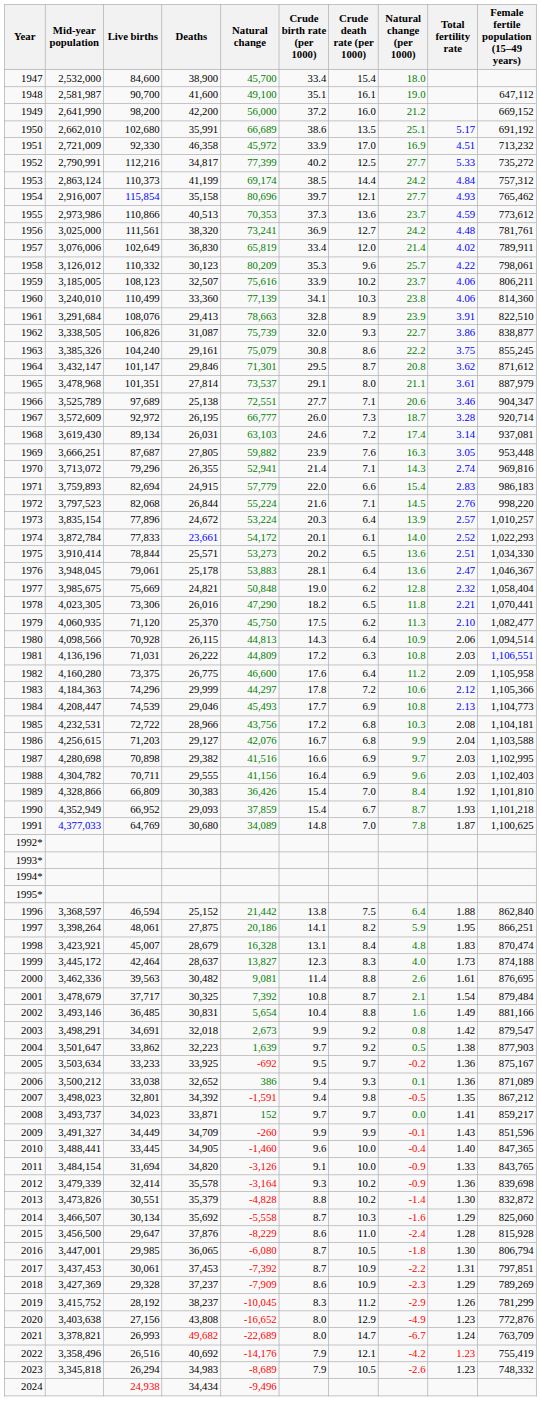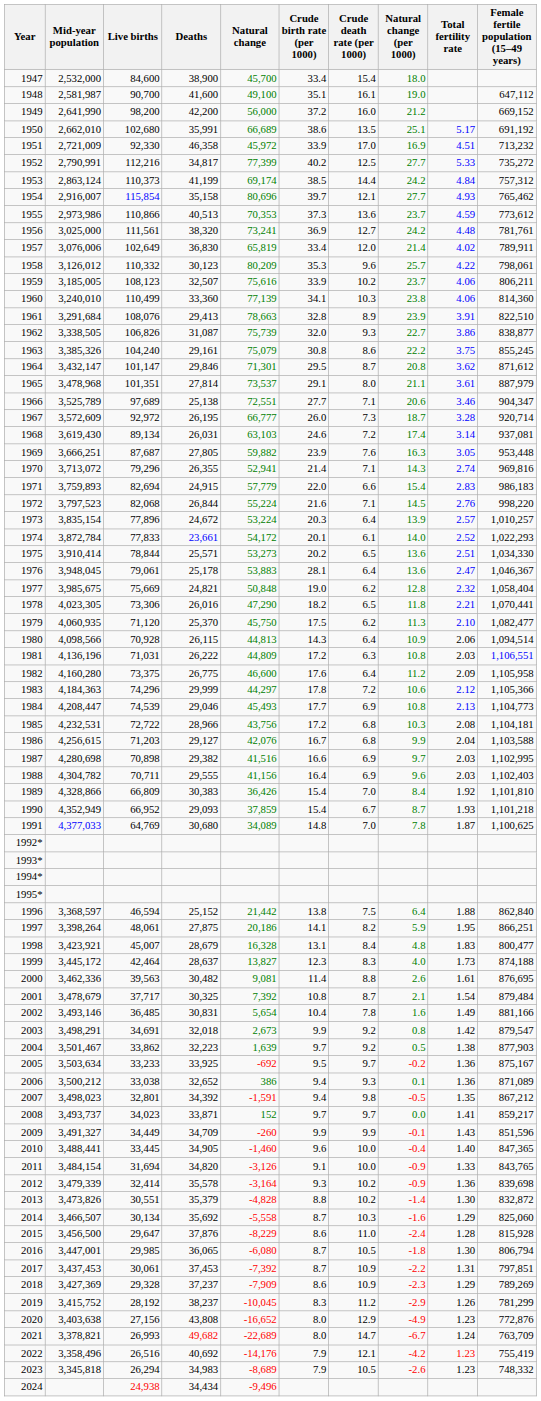(516, 945) 870,474 -> (516, 945) 800,477
(369, 1013) 8.8 -> (369, 1013) 7.8
(80, 1047) 3,501,647 -> (80, 1047) 3,501,467
